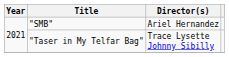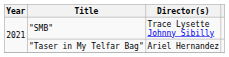(183, 24) Ariel Hernandez -> (181, 28) Trace Lysette Johnny Sibilly
(181, 41) Trace Lysette Johnny Sibilly -> (183, 46) Ariel Hernandez
